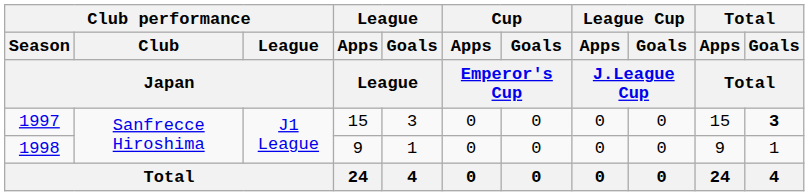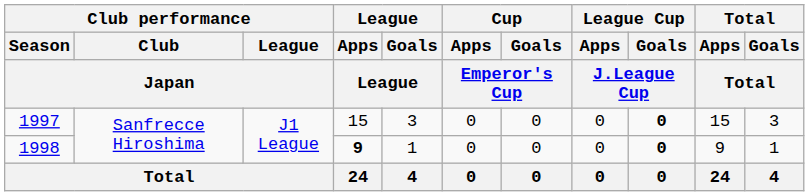(662, 121) normal -> (662, 121) bold
(774, 121) bold -> (774, 121) normal
(358, 149) normal -> (358, 149) bold
(662, 149) normal -> (662, 149) bold
